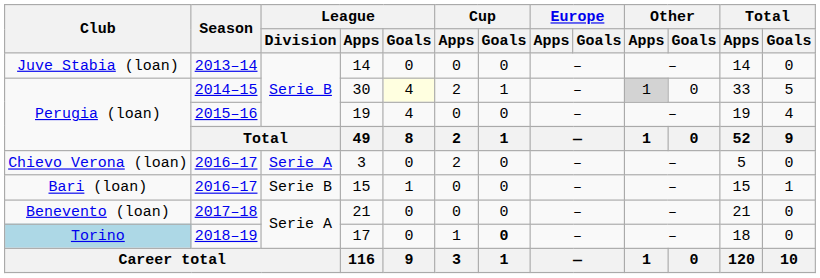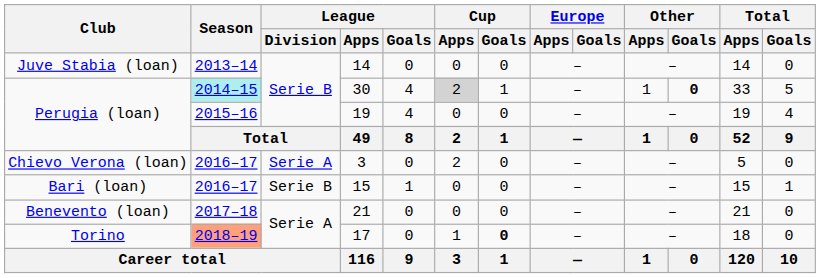(226, 90) no background -> (226, 90) paleturquoise background
(409, 90) lightyellow background -> (409, 90) no background
(456, 90) no background -> (456, 90) lightgrey background
(646, 90) lightgrey background -> (646, 90) no background
(694, 90) normal -> (694, 90) bold
(98, 236) lightblue background -> (98, 236) no background
(226, 236) no background -> (226, 236) lightsalmon background
